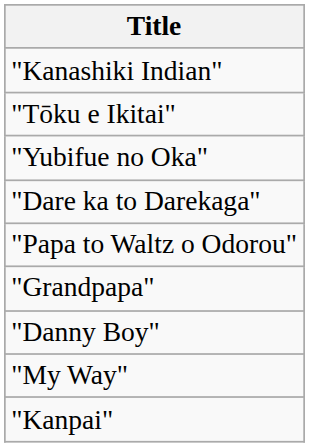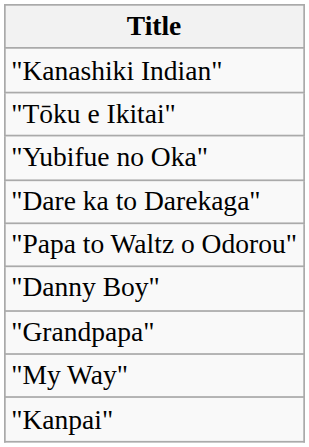(83, 288) "Grandpapa" -> (85, 288) "Danny Boy"
(85, 331) "Danny Boy" -> (83, 331) "Grandpapa"
